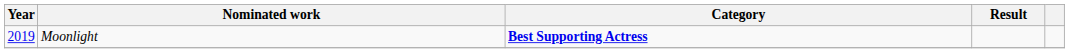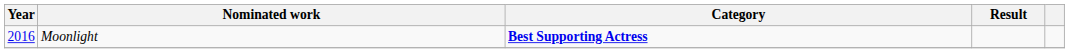(21, 36) 2019 -> (21, 36) 2016
